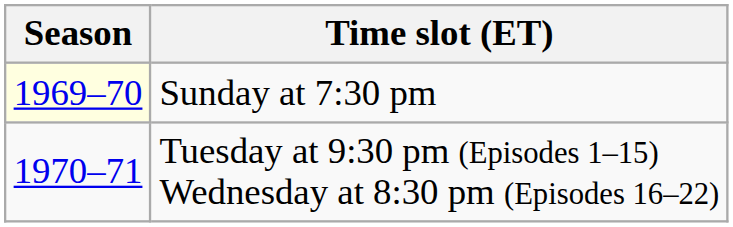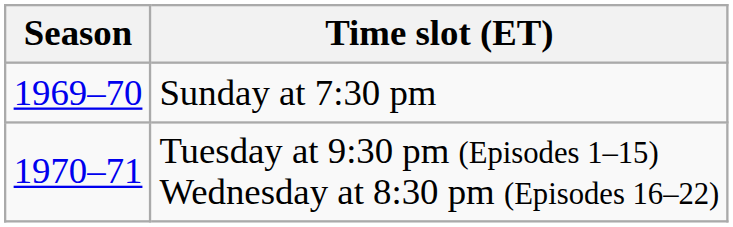(78, 92) lightyellow background -> (78, 92) no background
